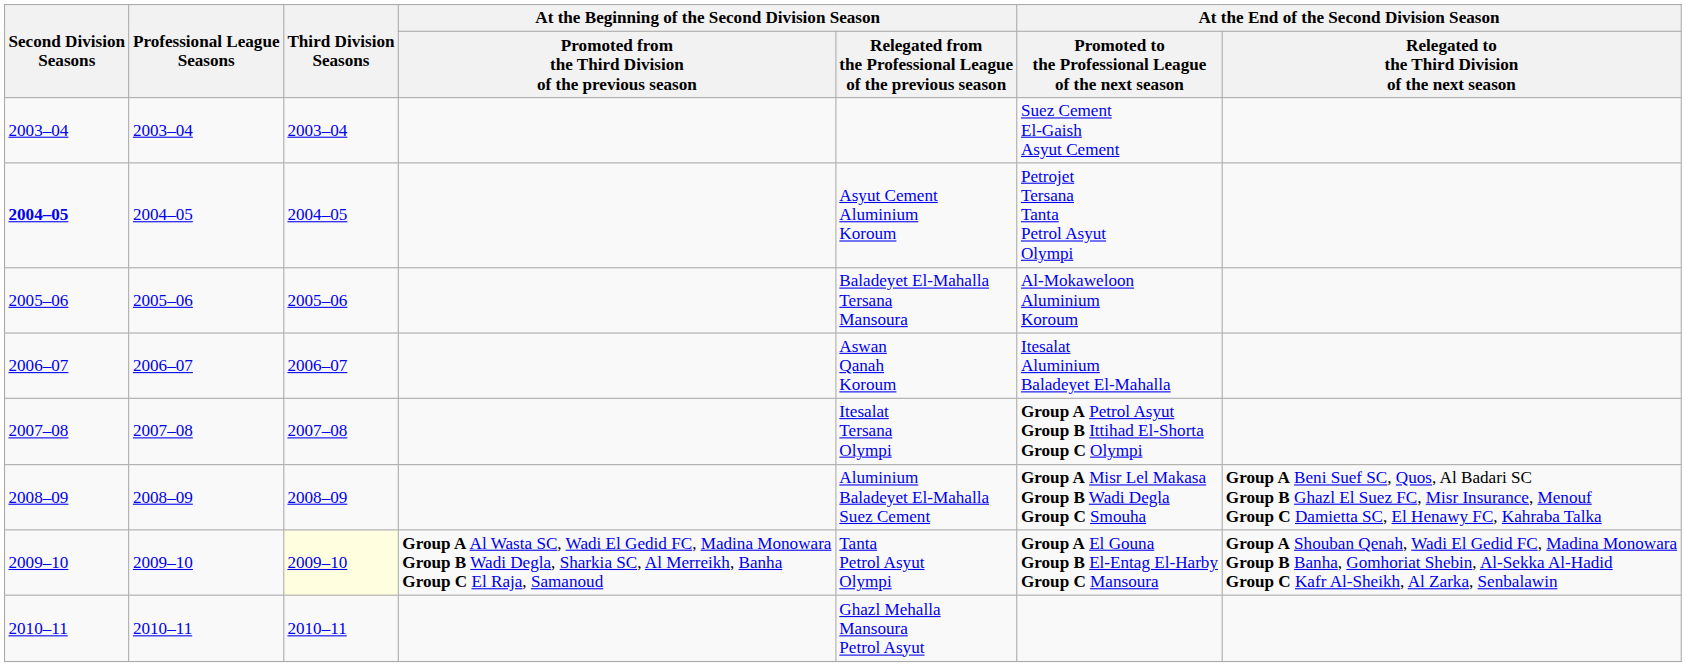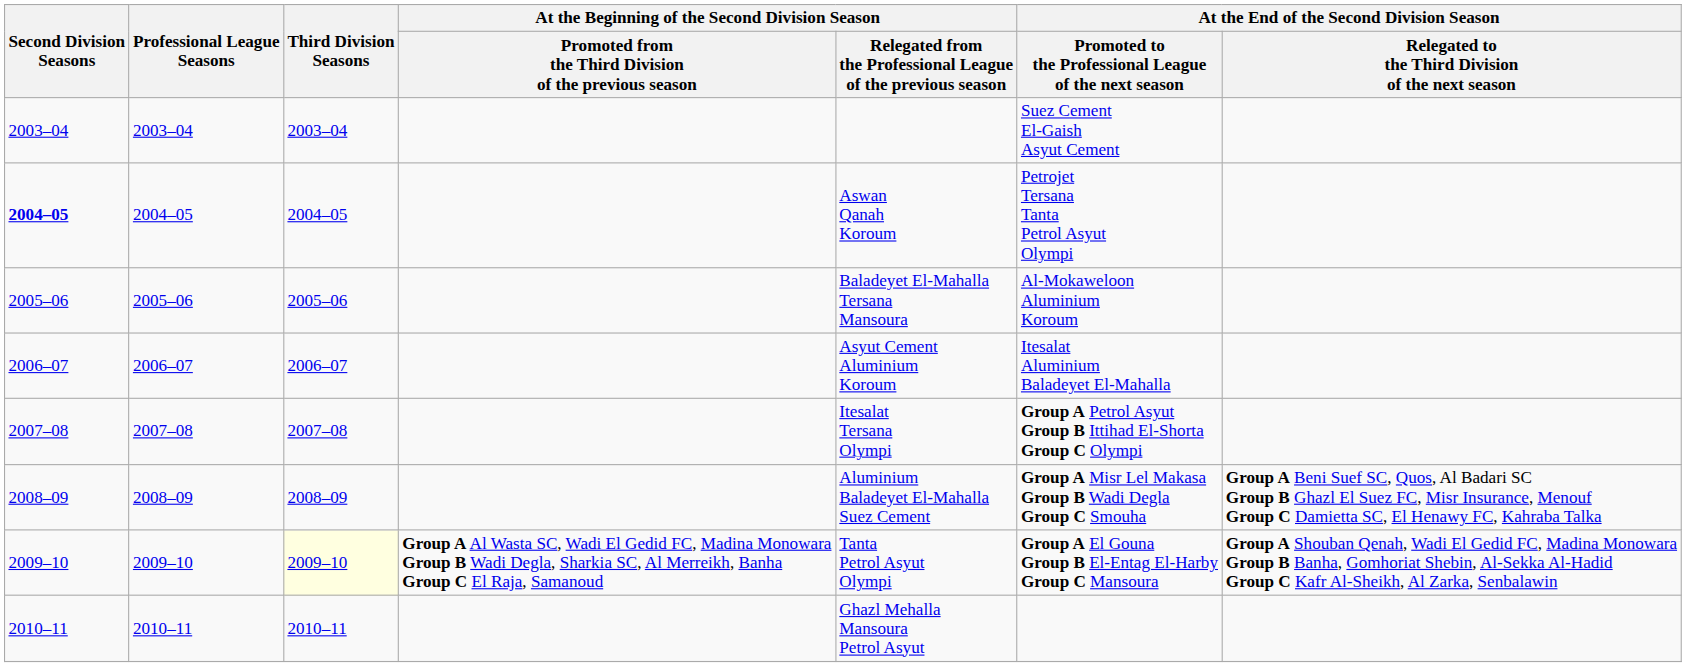(889, 215) Asyut Cement Aluminium Koroum -> (868, 215) Aswan Qanah Koroum
(868, 365) Aswan Qanah Koroum -> (889, 365) Asyut Cement Aluminium Koroum
